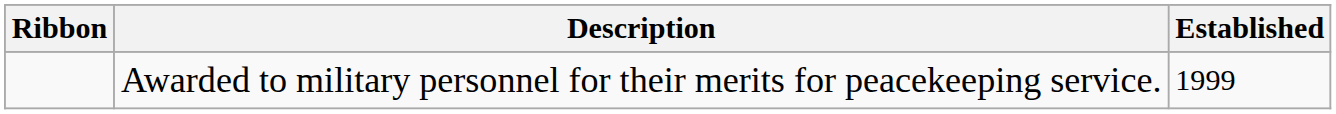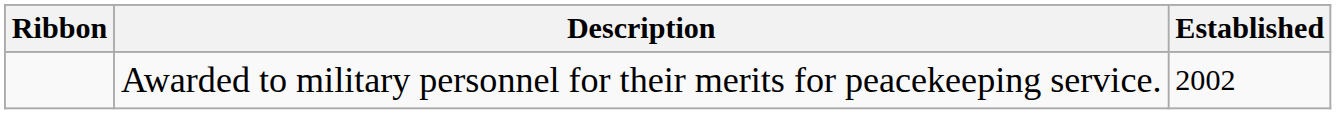(1205, 79) 1999 -> (1205, 79) 2002
